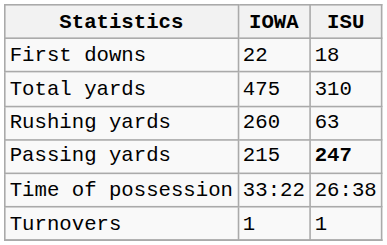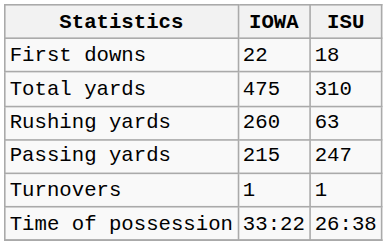(333, 156) bold -> (333, 156) normal
rows swapped: (66, 224) <-> (121, 190)
